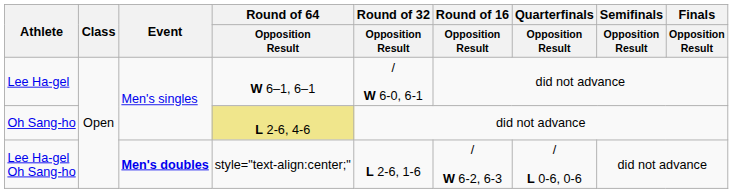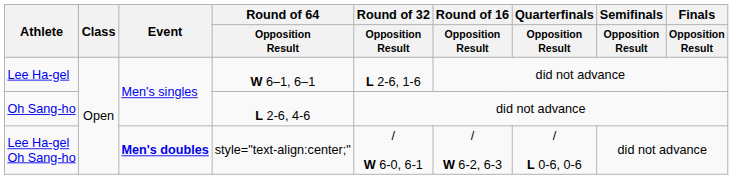(393, 82) / W 6-0, 6-1 -> (393, 82) L 2-6, 1-6
(283, 130) khaki background -> (283, 116) no background
(393, 171) L 2-6, 1-6 -> (393, 150) / W 6-0, 6-1
